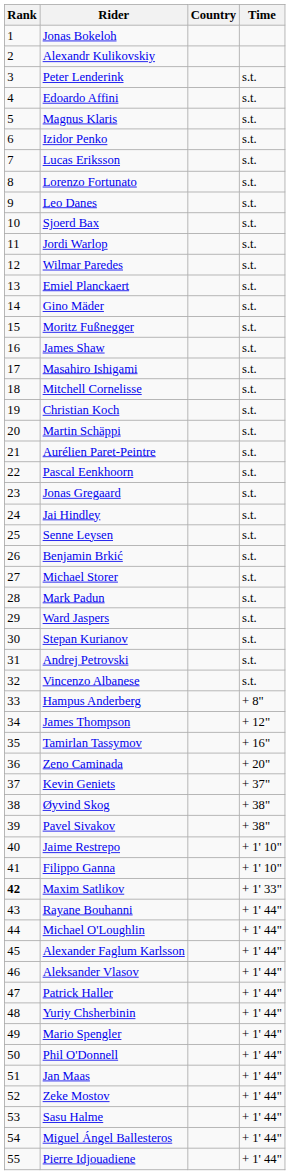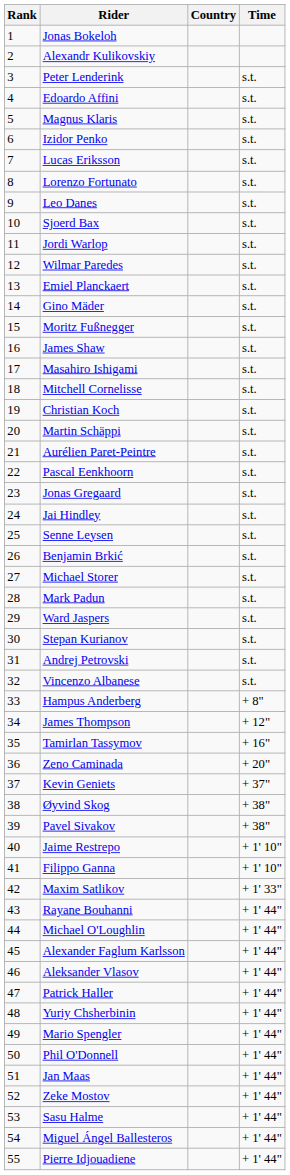(14, 888) bold -> (14, 888) normal
